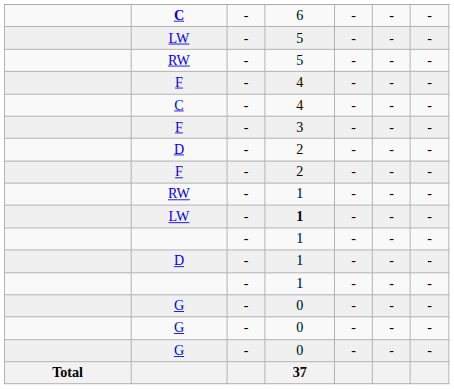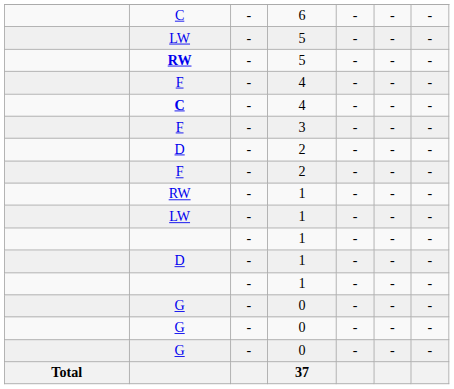(179, 15) bold -> (180, 15) normal
(179, 60) normal -> (180, 60) bold
(179, 104) normal -> (180, 104) bold
(300, 216) bold -> (302, 216) normal
